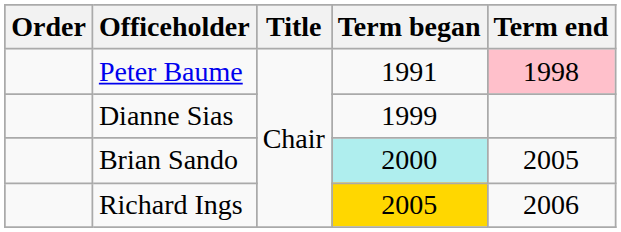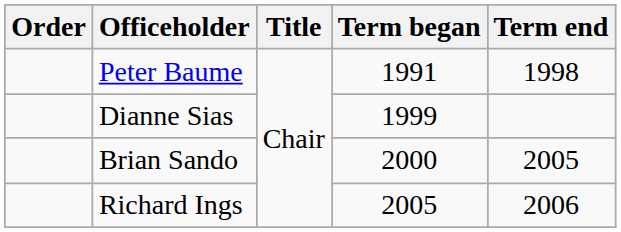(551, 71) pink background -> (551, 71) no background
(409, 159) paleturquoise background -> (409, 159) no background
(409, 204) gold background -> (409, 204) no background
